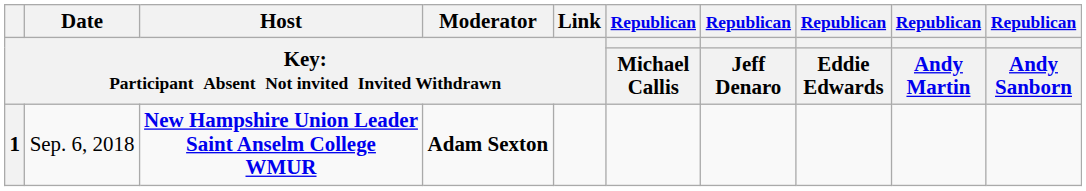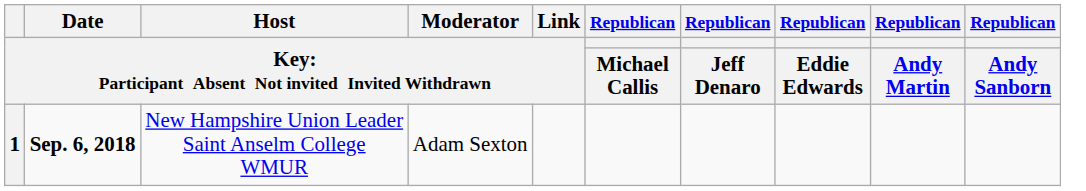(82, 144) normal -> (83, 144) bold
(281, 144) bold -> (274, 144) normal
(488, 144) bold -> (470, 144) normal
